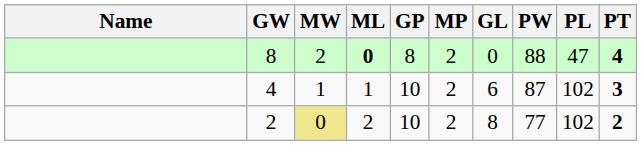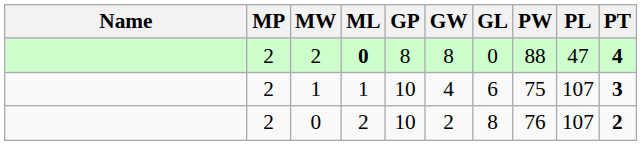columns swapped: (451, 21) <-> (271, 21)
(535, 88) 87 -> (535, 88) 75
(578, 88) 102 -> (578, 88) 107
(320, 122) khaki background -> (316, 122) no background
(535, 122) 77 -> (535, 122) 76
(578, 122) 102 -> (578, 122) 107
